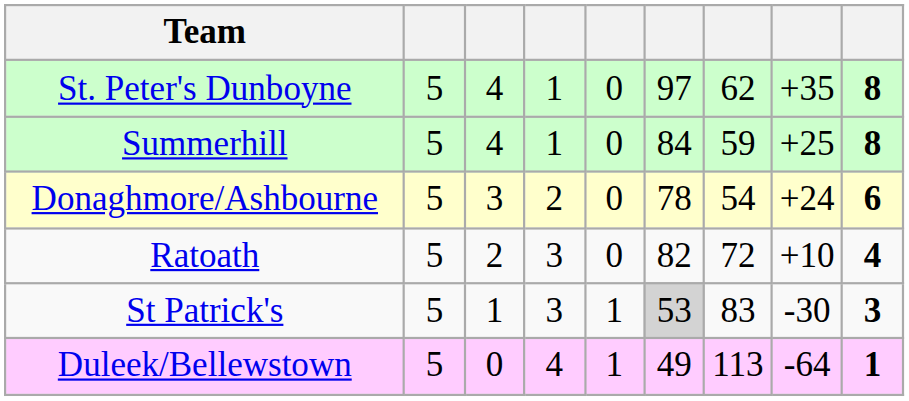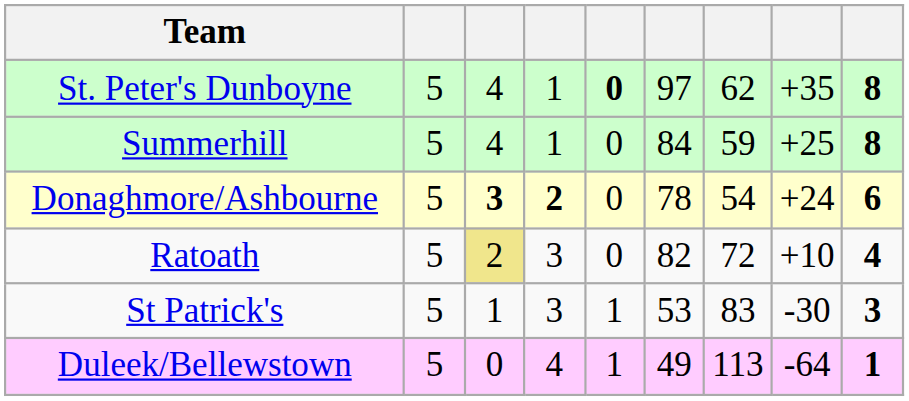(614, 87) normal -> (614, 87) bold
(494, 198) normal -> (494, 198) bold
(554, 198) normal -> (554, 198) bold
(494, 254) no background -> (494, 254) khaki background
(674, 310) lightgrey background -> (674, 310) no background
